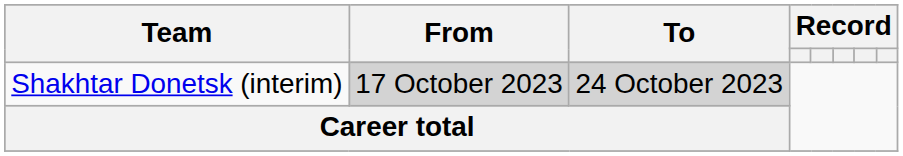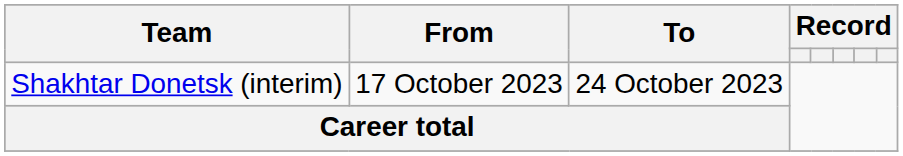(459, 83) lightgrey background -> (459, 83) no background
(679, 83) lightgrey background -> (679, 83) no background
